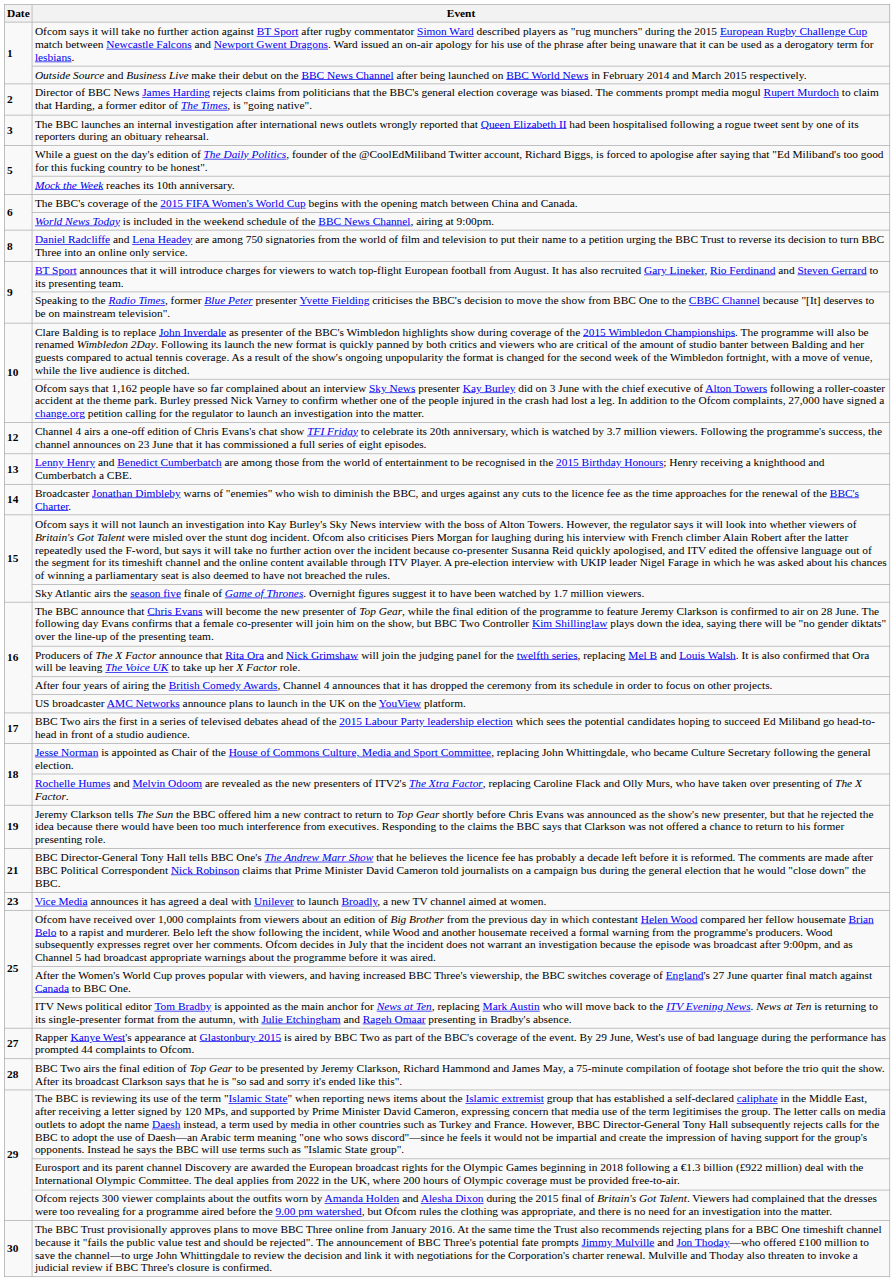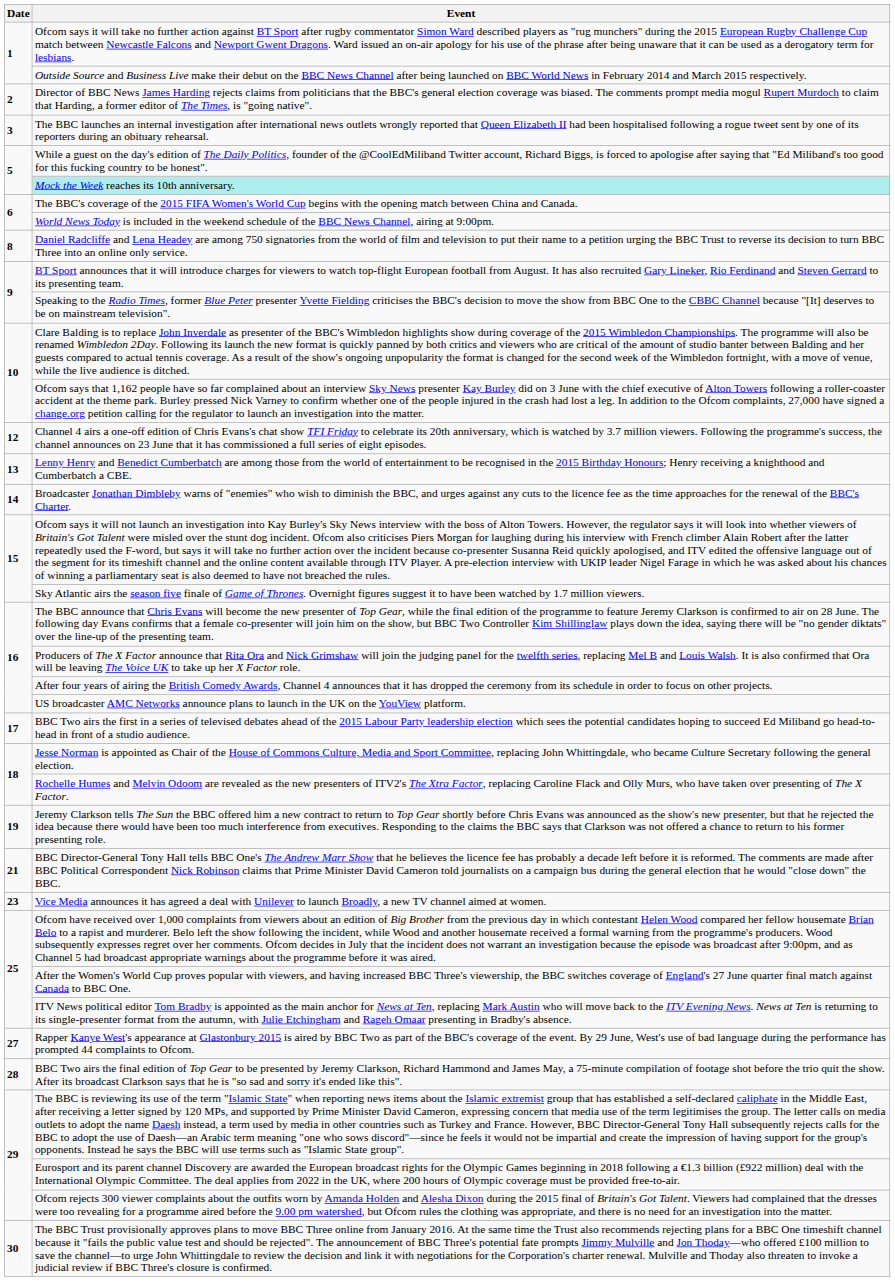(135, 185) no background -> (135, 185) paleturquoise background
